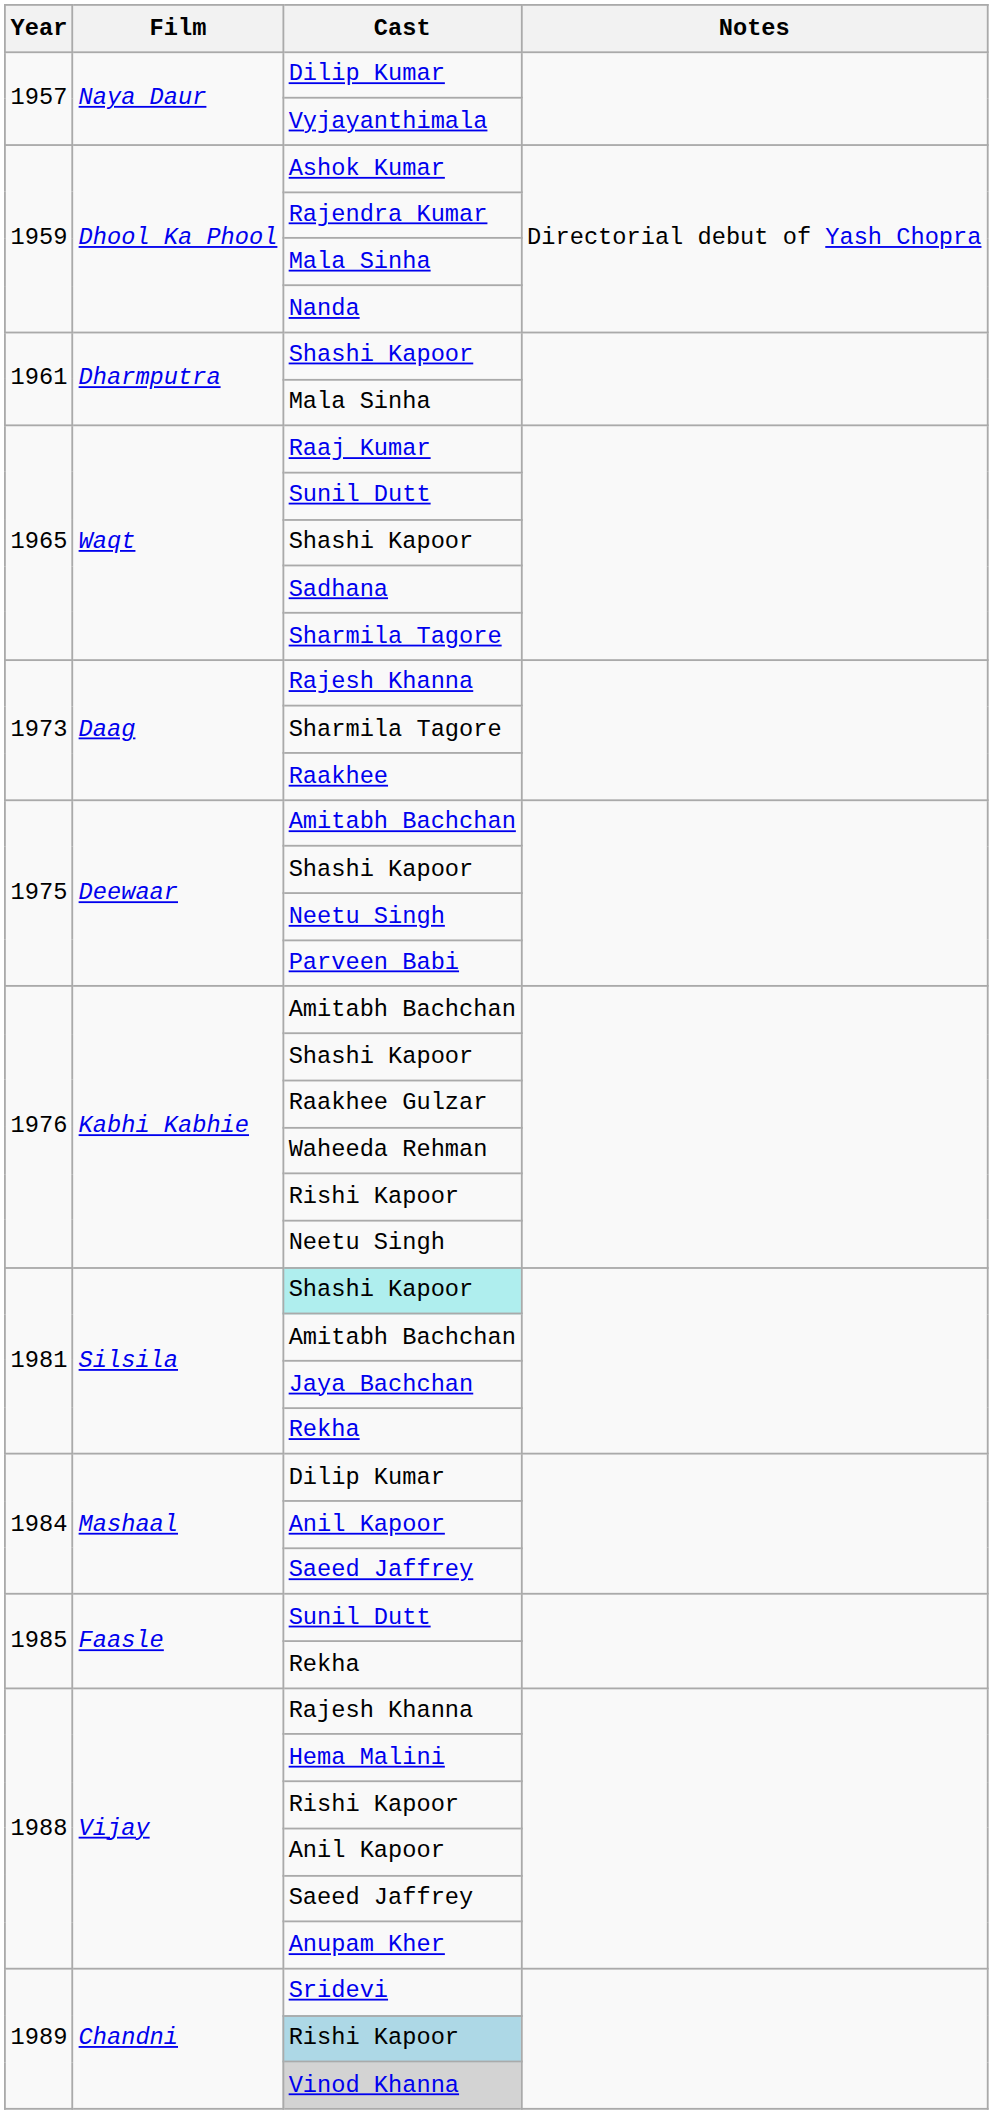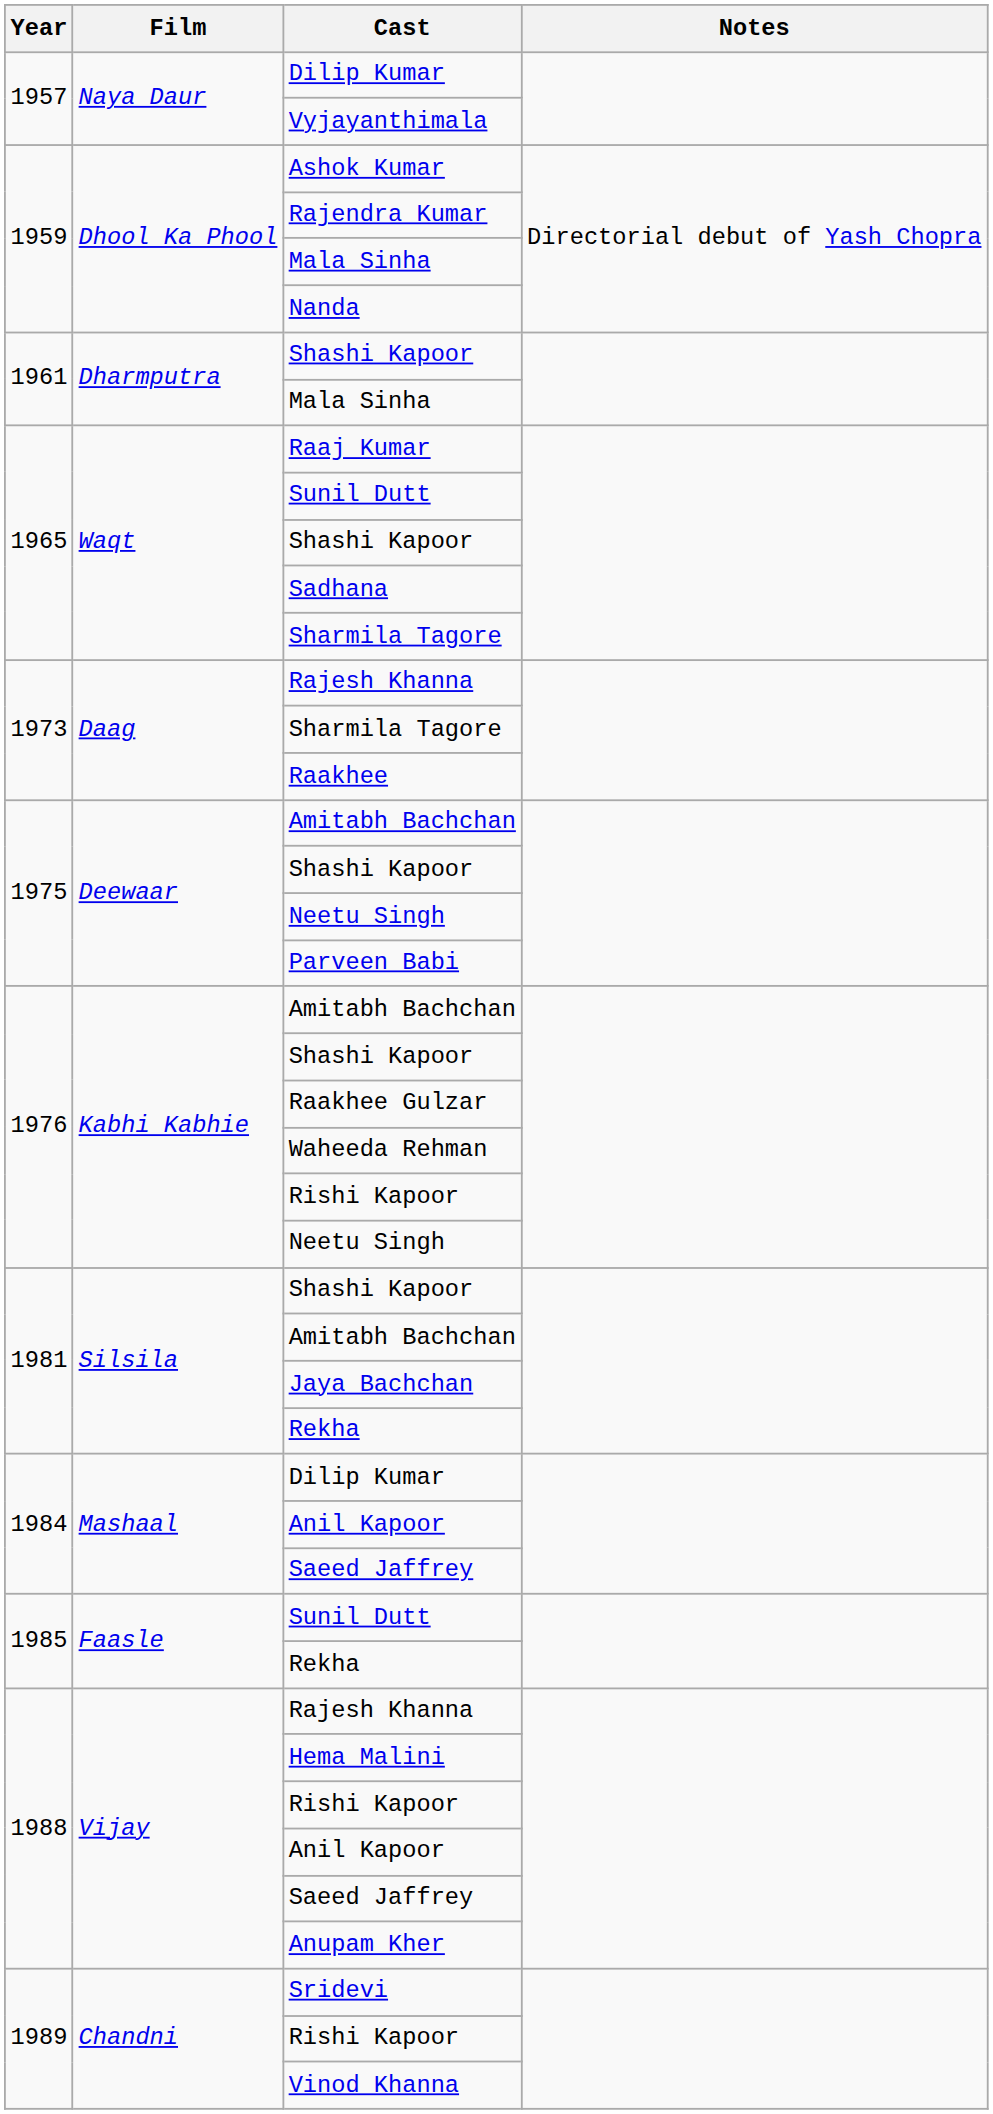(381, 1290) paleturquoise background -> (381, 1290) no background
(374, 2038) lightblue background -> (374, 2038) no background
(374, 2085) lightgrey background -> (374, 2085) no background
